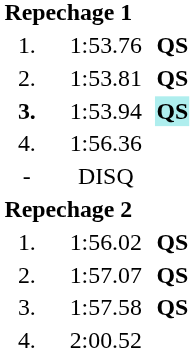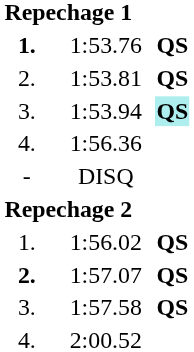(27, 45) normal -> (27, 45) bold
(27, 110) bold -> (27, 110) normal
(27, 274) normal -> (27, 274) bold
